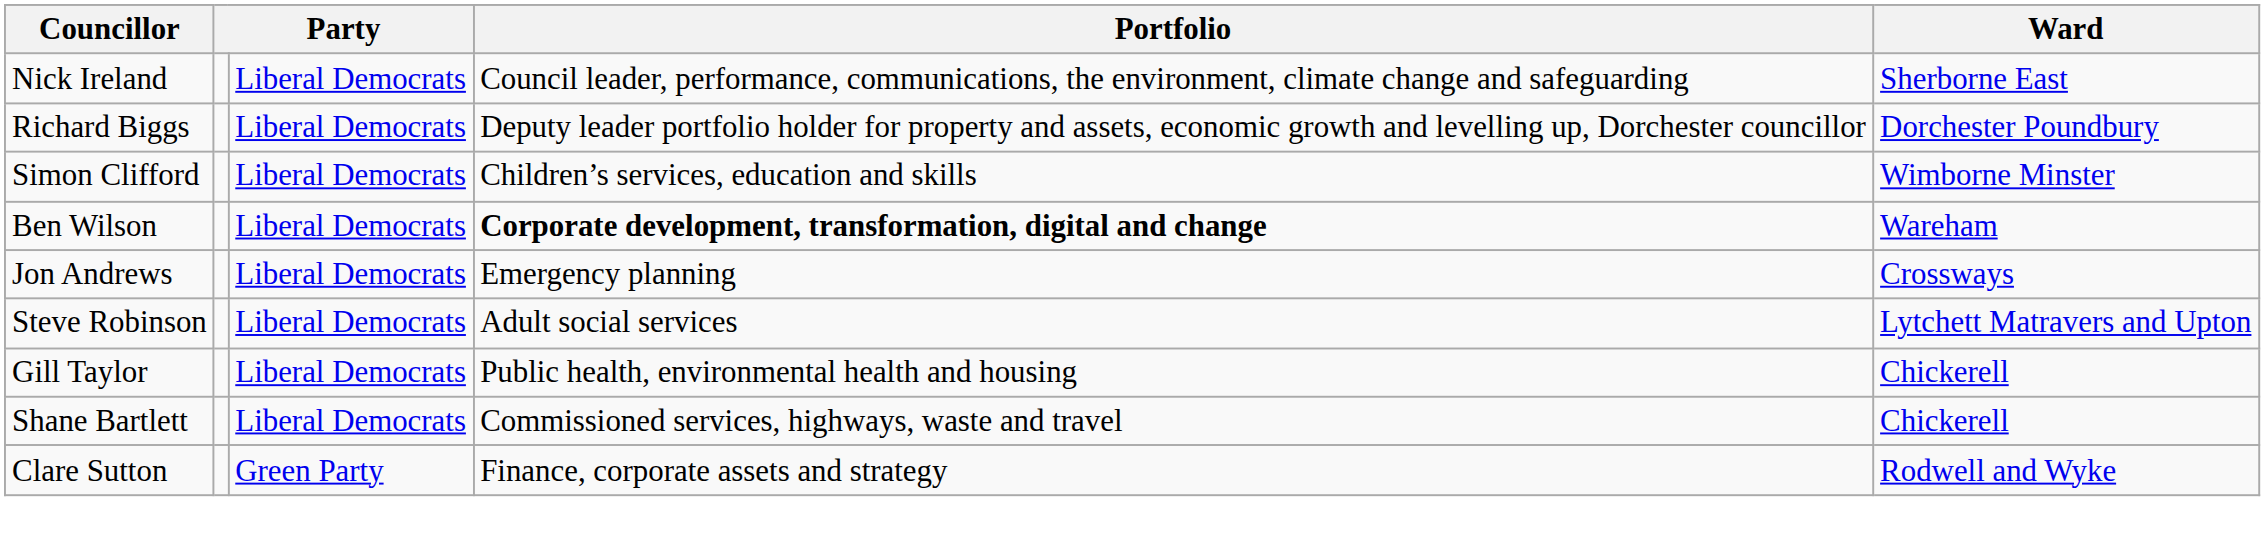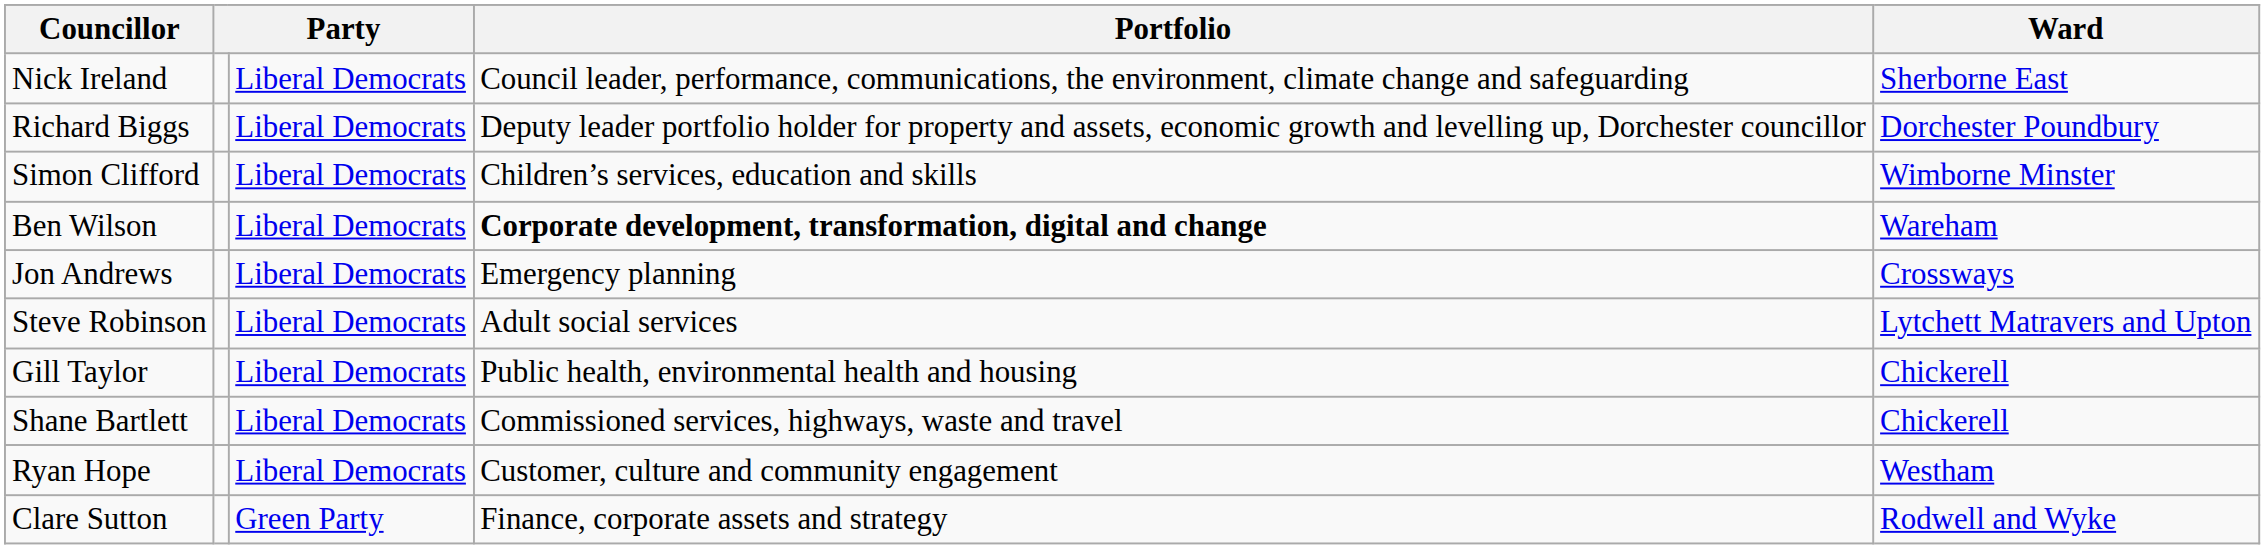+ row: (81, 469)
